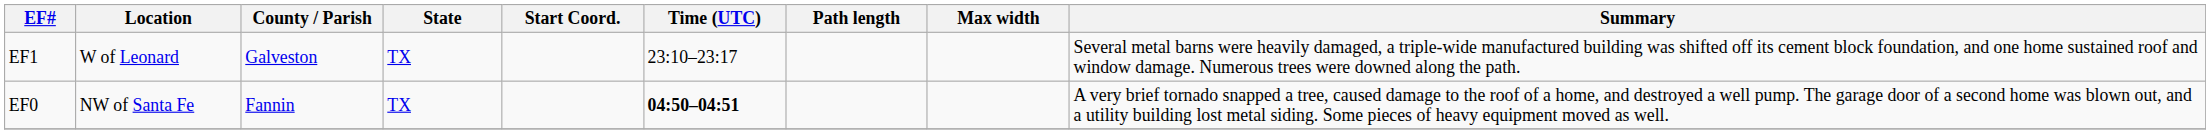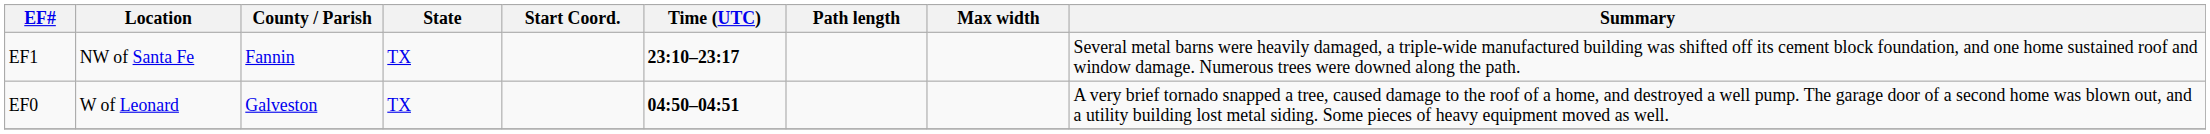(129, 56) W of Leonard -> (137, 56) NW of Santa Fe
(281, 56) Galveston -> (270, 56) Fannin
(693, 56) normal -> (693, 56) bold
(137, 104) NW of Santa Fe -> (129, 104) W of Leonard
(270, 104) Fannin -> (281, 104) Galveston
